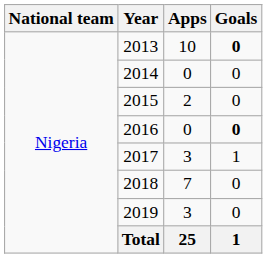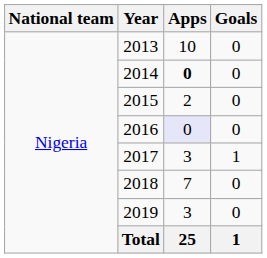(236, 45) bold -> (236, 45) normal
(187, 73) normal -> (187, 73) bold
(187, 128) no background -> (187, 128) lavender background
(236, 128) bold -> (236, 128) normal
